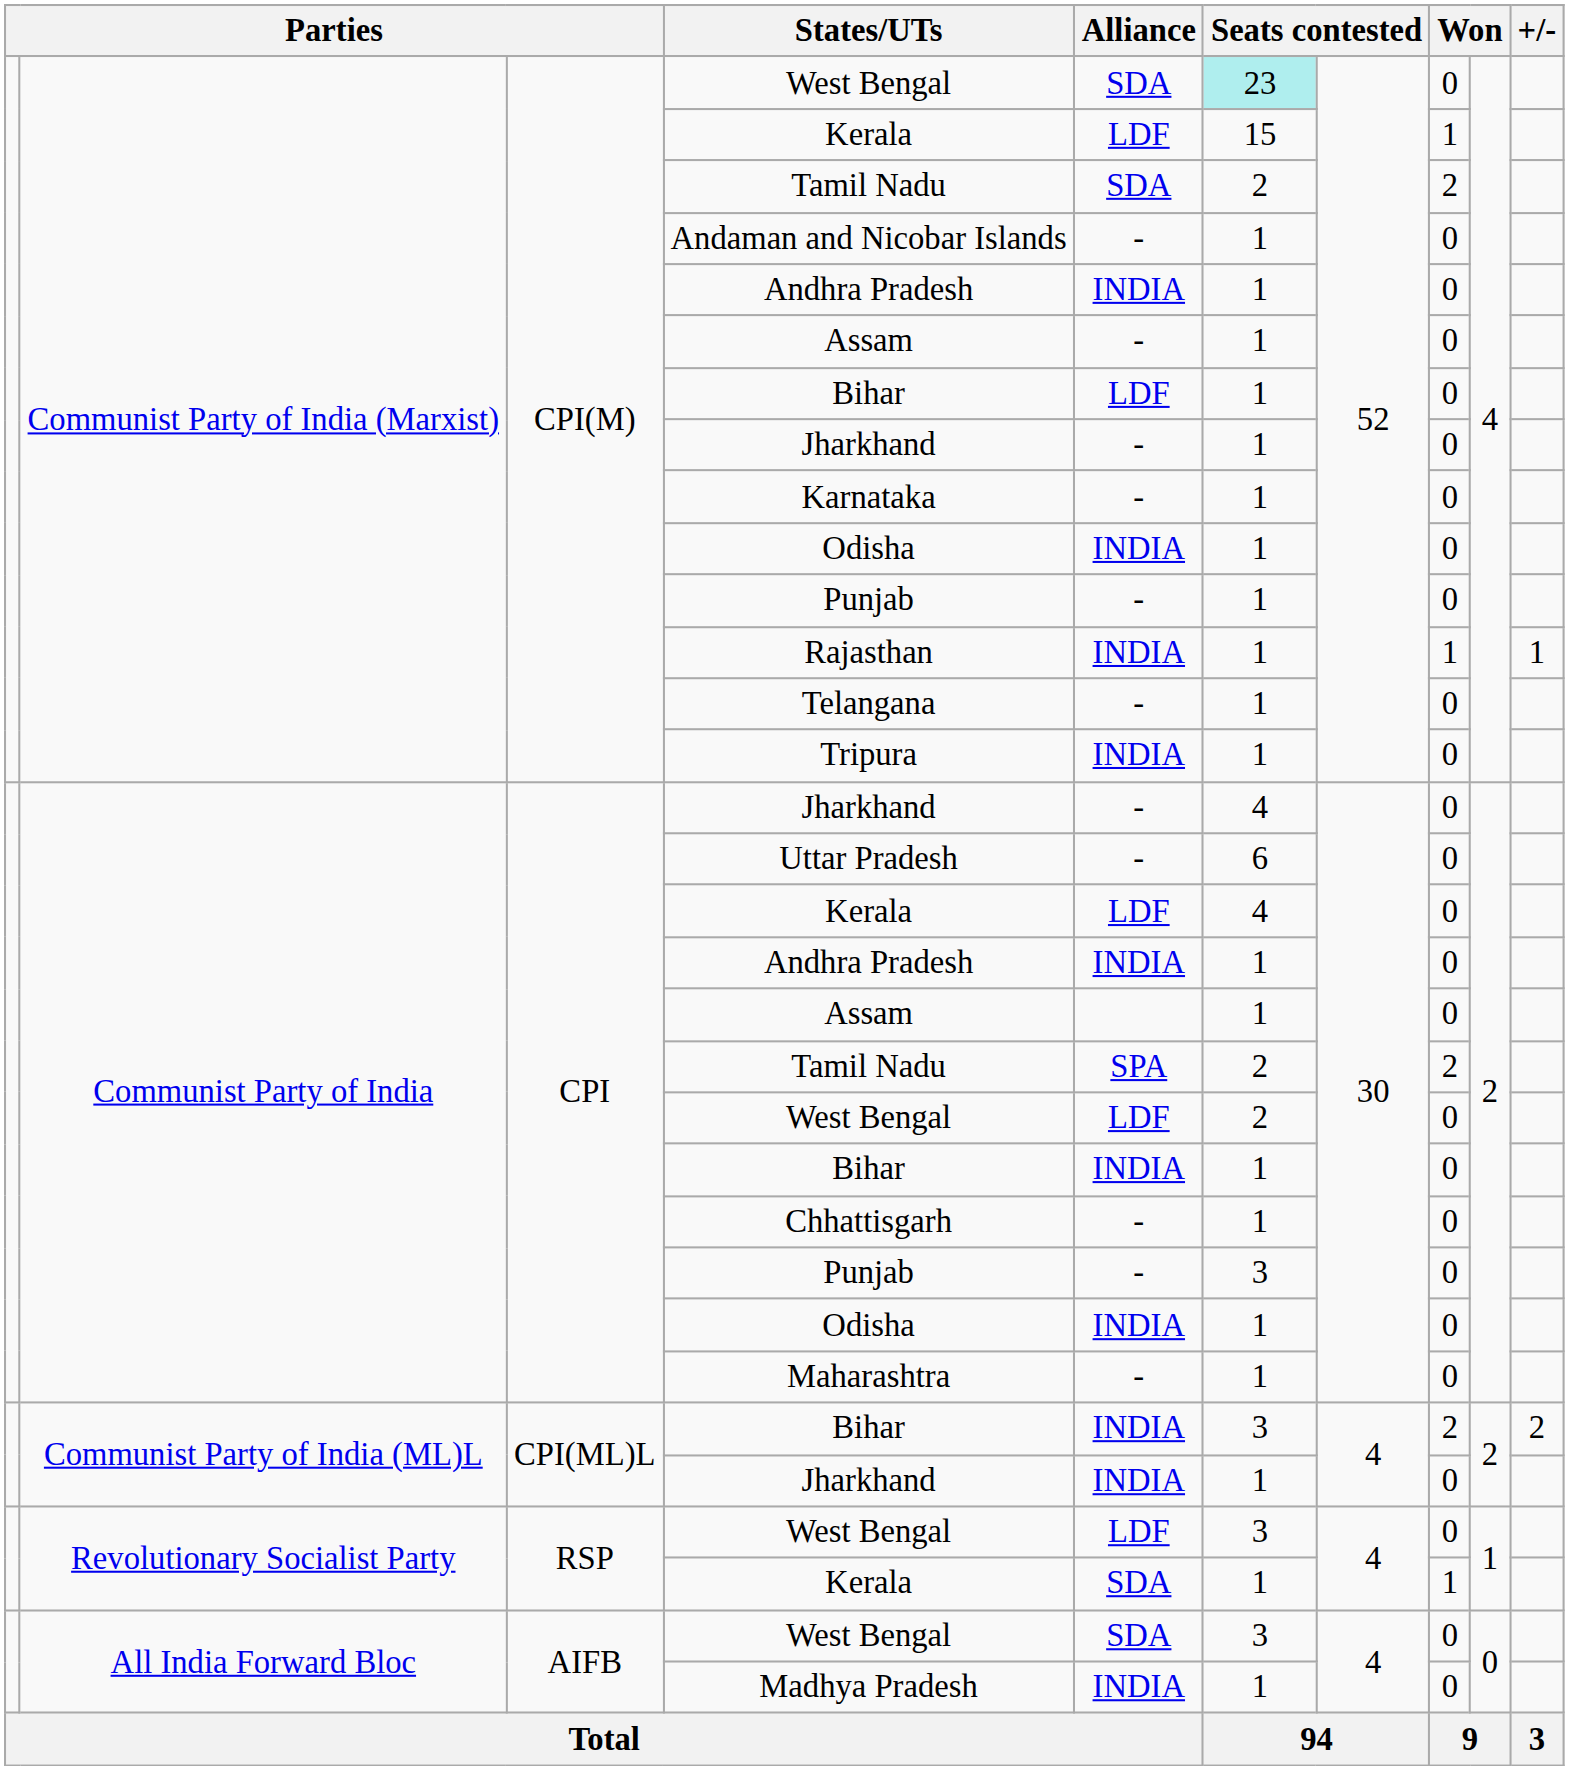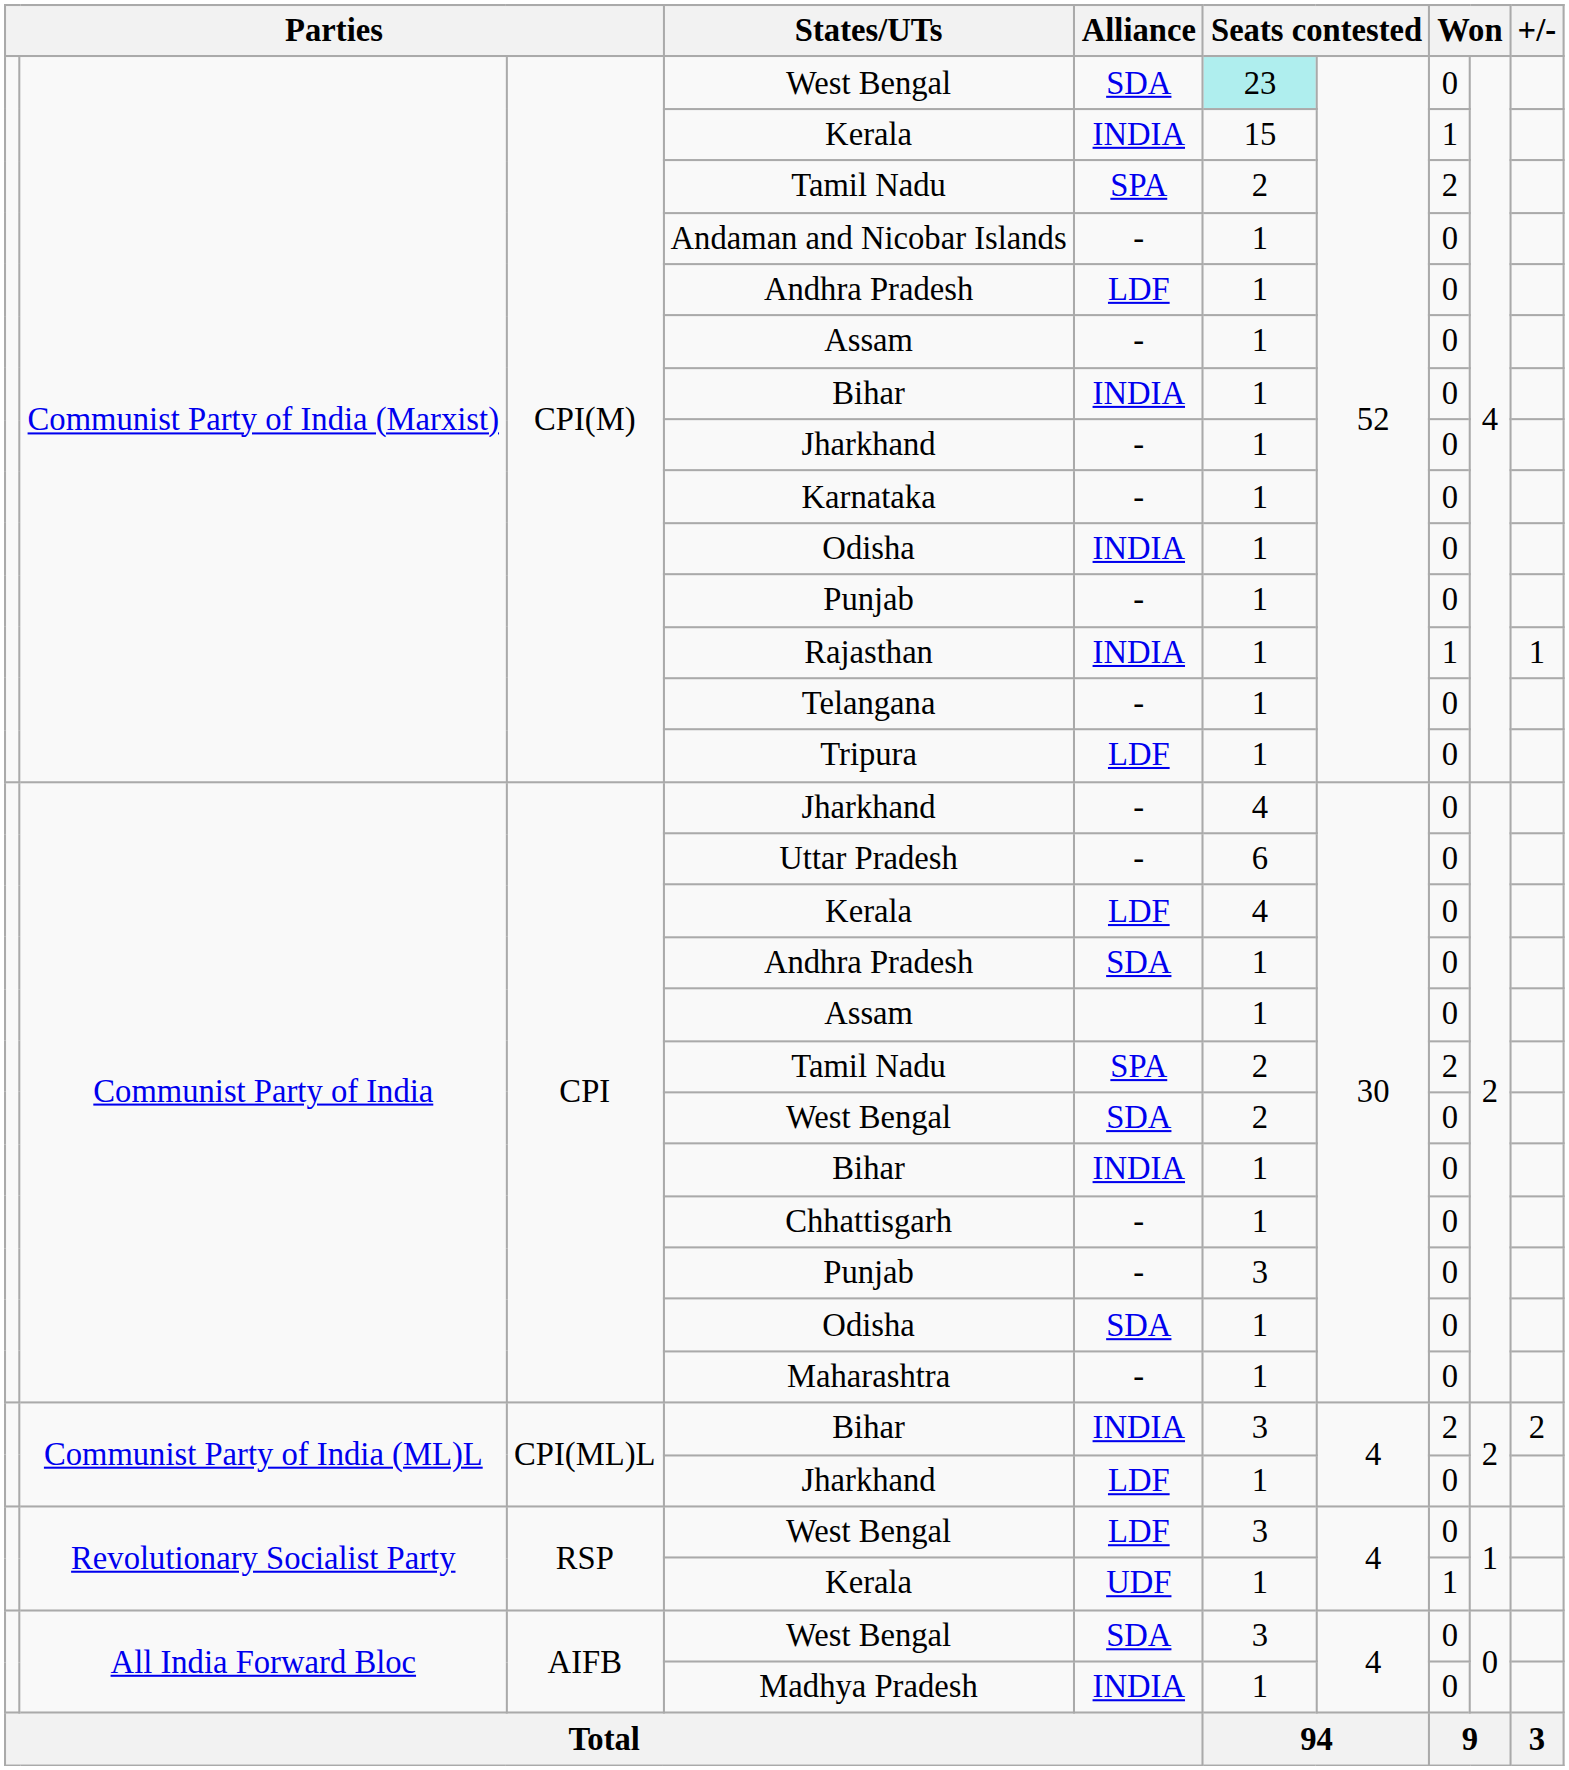(1139, 133) LDF -> (1139, 133) INDIA
(1139, 185) SDA -> (1139, 185) SPA
(1139, 289) INDIA -> (1139, 289) LDF
(1139, 392) LDF -> (1139, 392) INDIA
(1139, 755) INDIA -> (1139, 755) LDF
(1139, 962) INDIA -> (1139, 962) SDA
(1139, 1117) LDF -> (1139, 1117) SDA
(1139, 1324) INDIA -> (1139, 1324) SDA
(1139, 1479) INDIA -> (1139, 1479) LDF
(1139, 1583) SDA -> (1139, 1583) UDF
